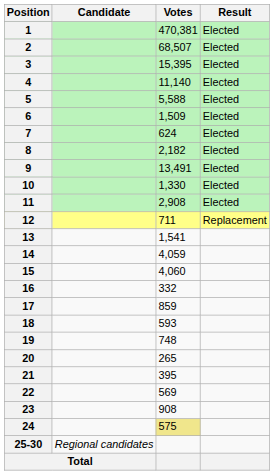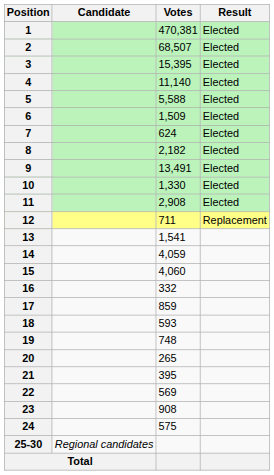(167, 427) khaki background -> (167, 427) no background
